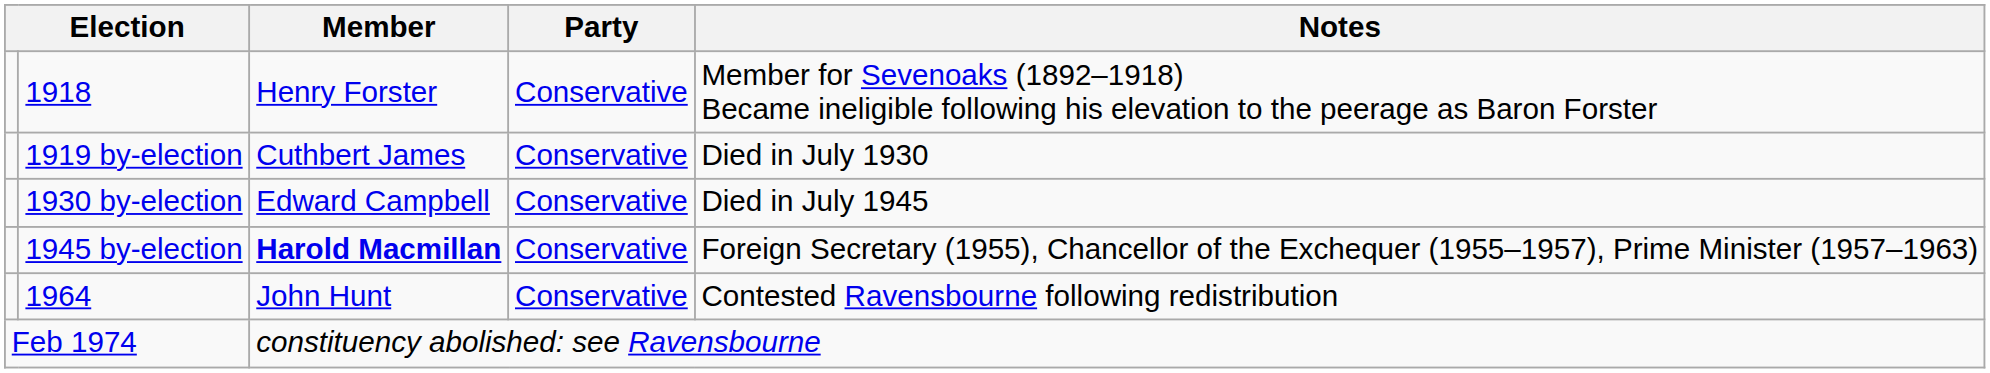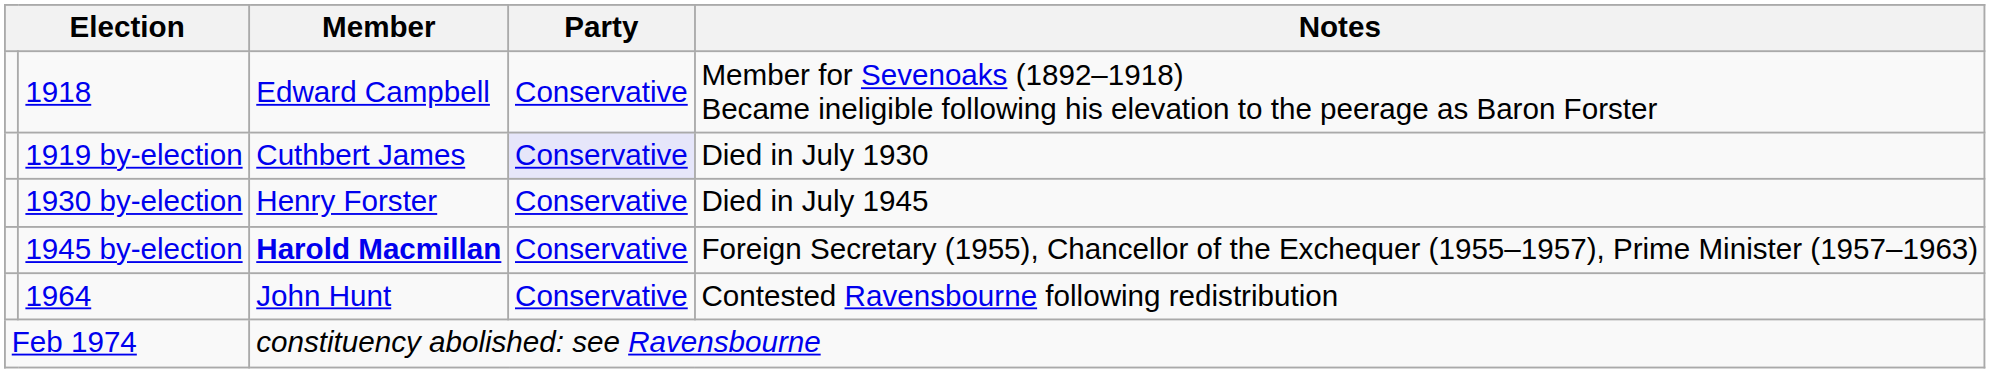(347, 91) Henry Forster -> (373, 91) Edward Campbell
(601, 155) no background -> (601, 155) lavender background
(373, 202) Edward Campbell -> (347, 202) Henry Forster
